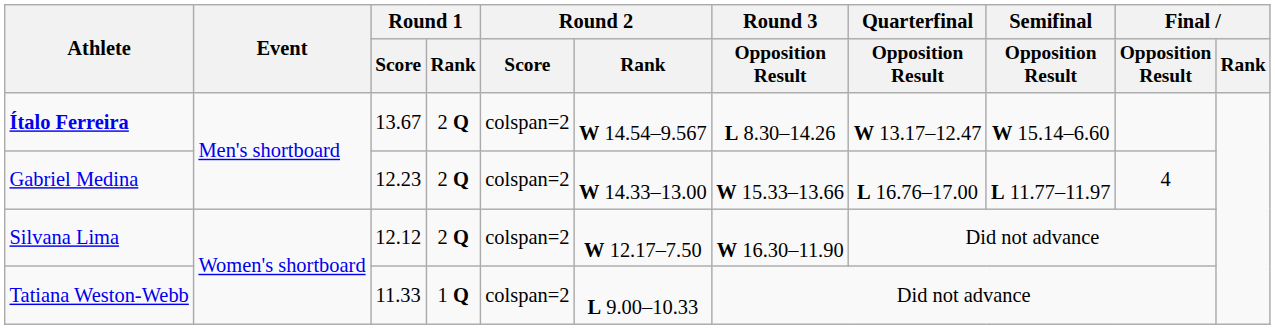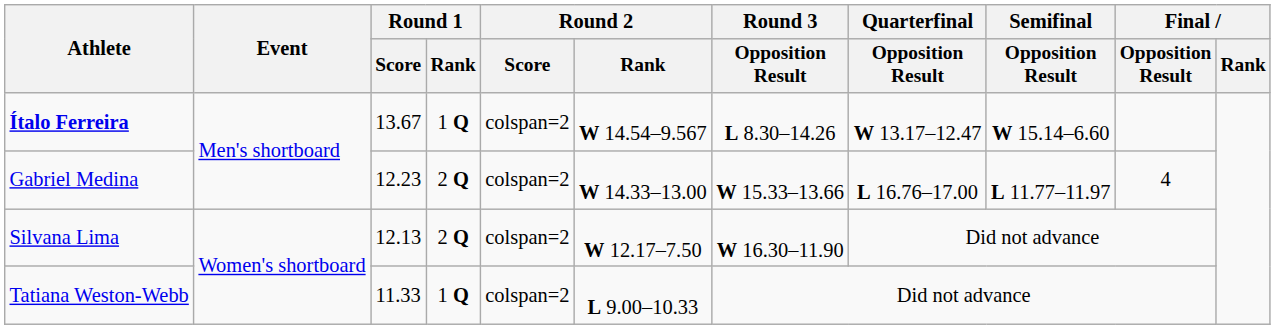(453, 122) 2 Q -> (453, 122) 1 Q
(398, 237) 12.12 -> (398, 237) 12.13
